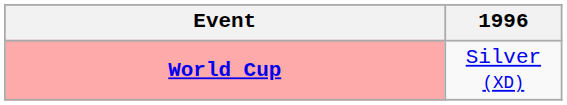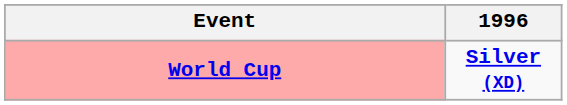(503, 70) normal -> (503, 70) bold
